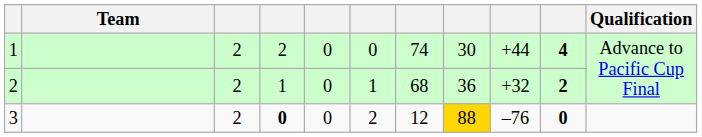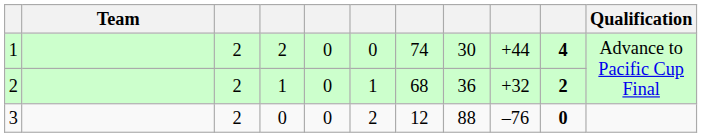(282, 117) bold -> (282, 117) normal
(467, 117) gold background -> (467, 117) no background
